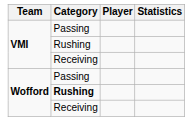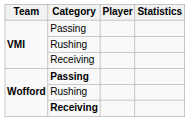(71, 76) normal -> (70, 76) bold
(74, 92) bold -> (69, 92) normal
(76, 108) normal -> (74, 108) bold
